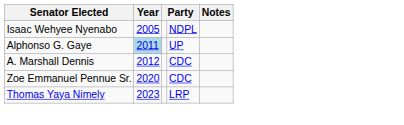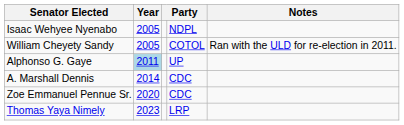+ row: (60, 45)
(148, 62) 2012 -> (148, 78) 2014
